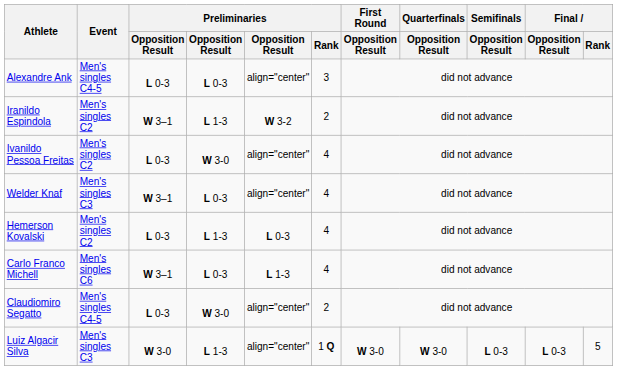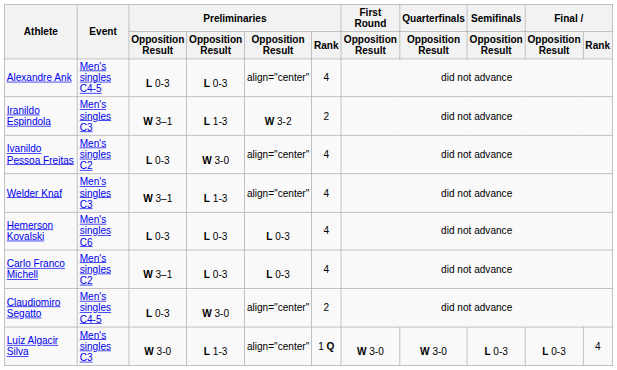(326, 78) 3 -> (326, 78) 4
(95, 116) Men's singles C2 -> (95, 116) Men's singles C3
(216, 199) L 0-3 -> (216, 199) L 1-3
(95, 231) Men's singles C2 -> (95, 231) Men's singles C6
(216, 237) L 1-3 -> (216, 237) L 0-3
(95, 270) Men's singles C6 -> (95, 270) Men's singles C2
(278, 275) L 1-3 -> (278, 275) L 0-3
(598, 346) 5 -> (598, 346) 4
